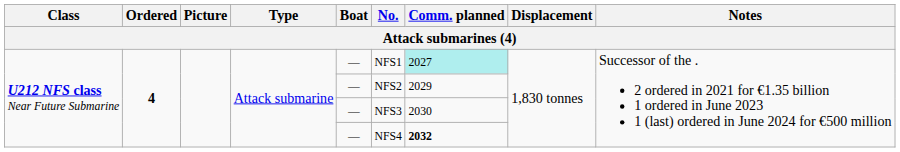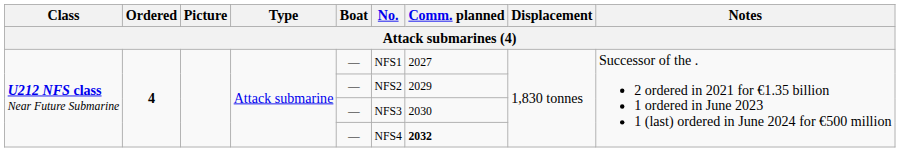(420, 62) paleturquoise background -> (420, 62) no background
